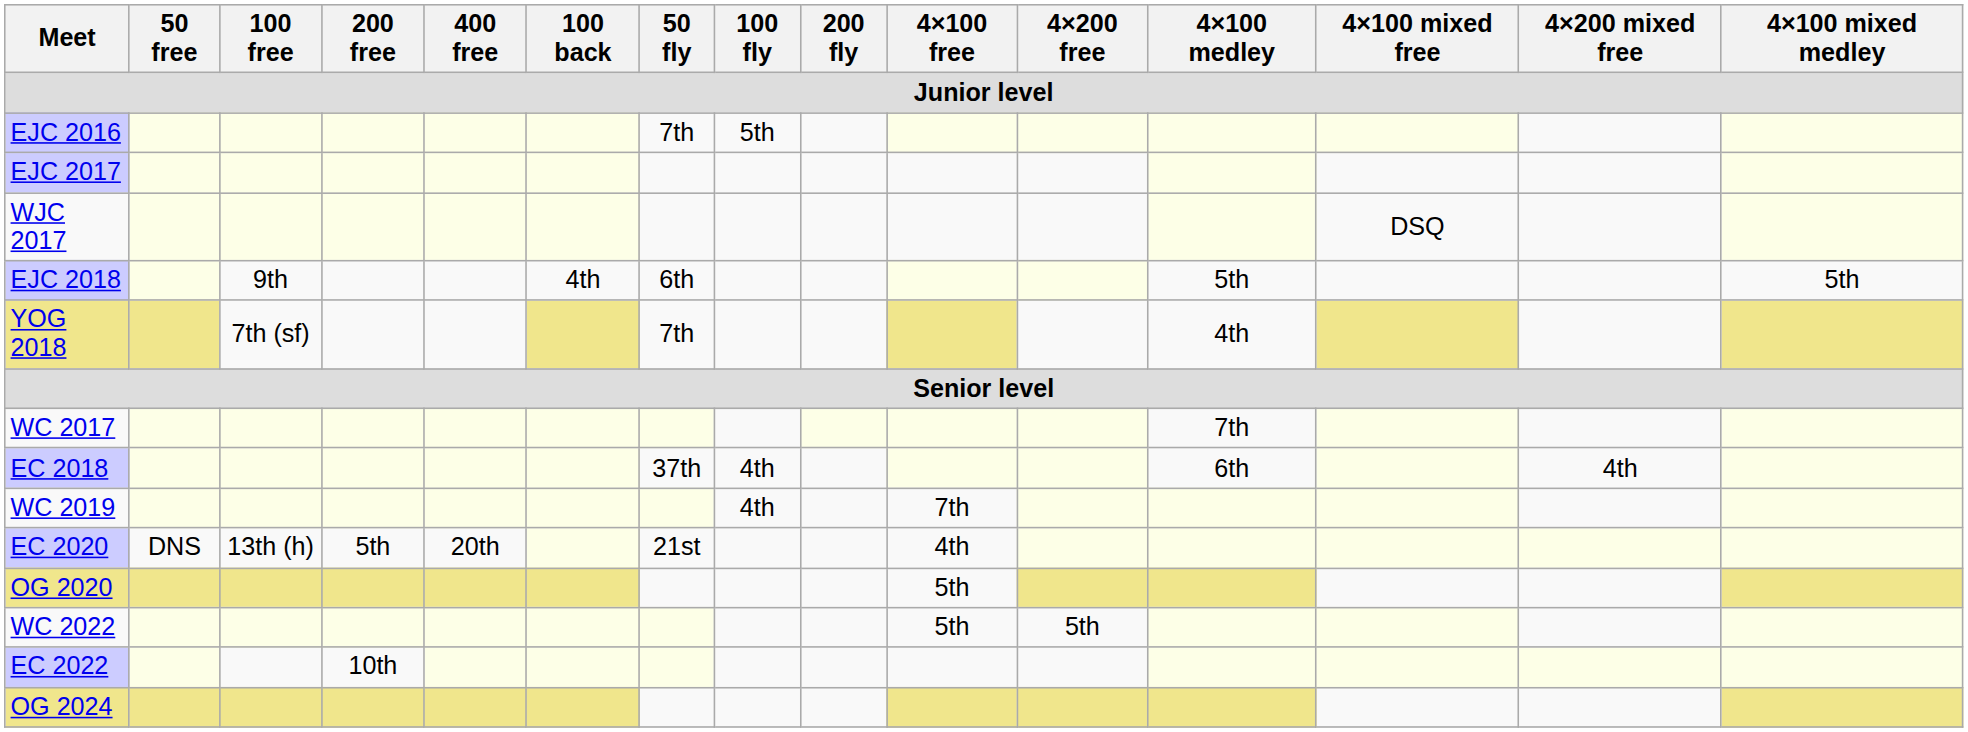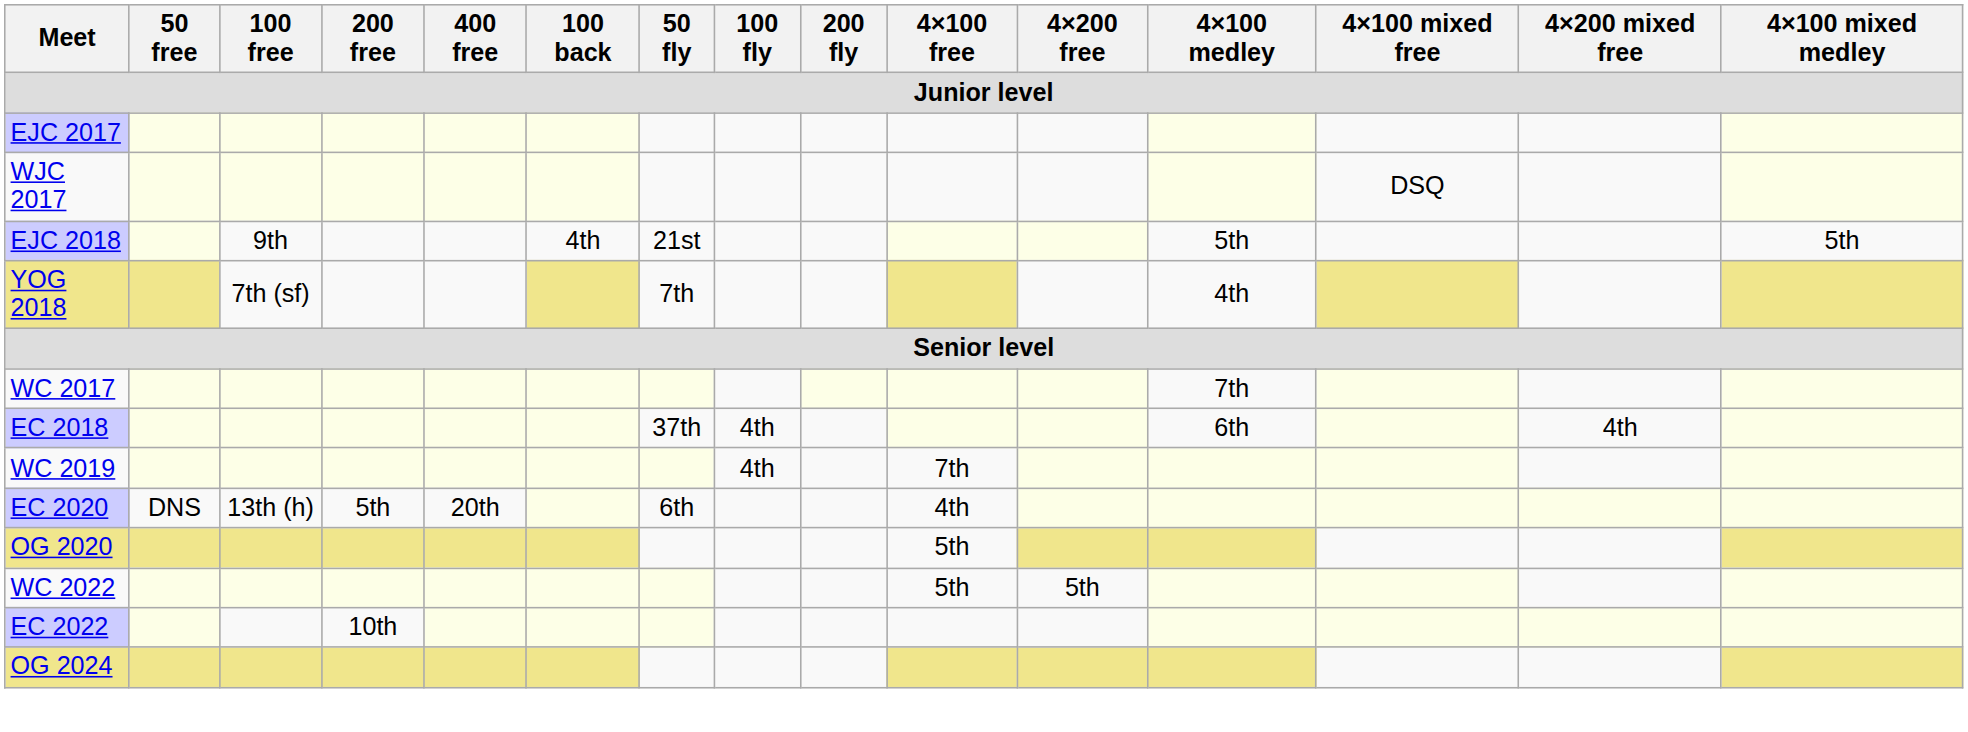- row: (66, 132)
(677, 280) 6th -> (677, 240) 21st
(677, 547) 21st -> (677, 507) 6th
